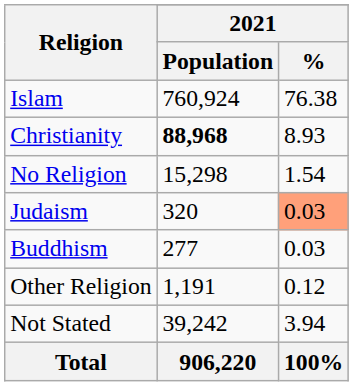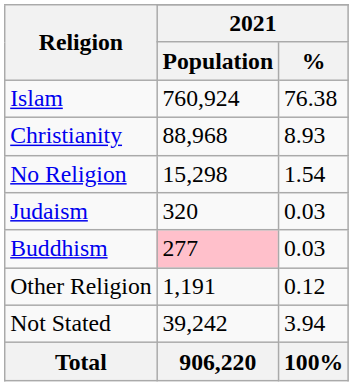(195, 135) bold -> (195, 135) normal
(305, 211) lightsalmon background -> (305, 211) no background
(180, 248) no background -> (180, 248) pink background
